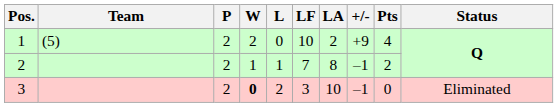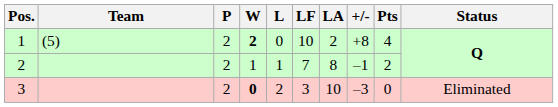(253, 41) normal -> (253, 41) bold
(361, 41) +9 -> (361, 41) +8
(361, 89) –1 -> (361, 89) –3
